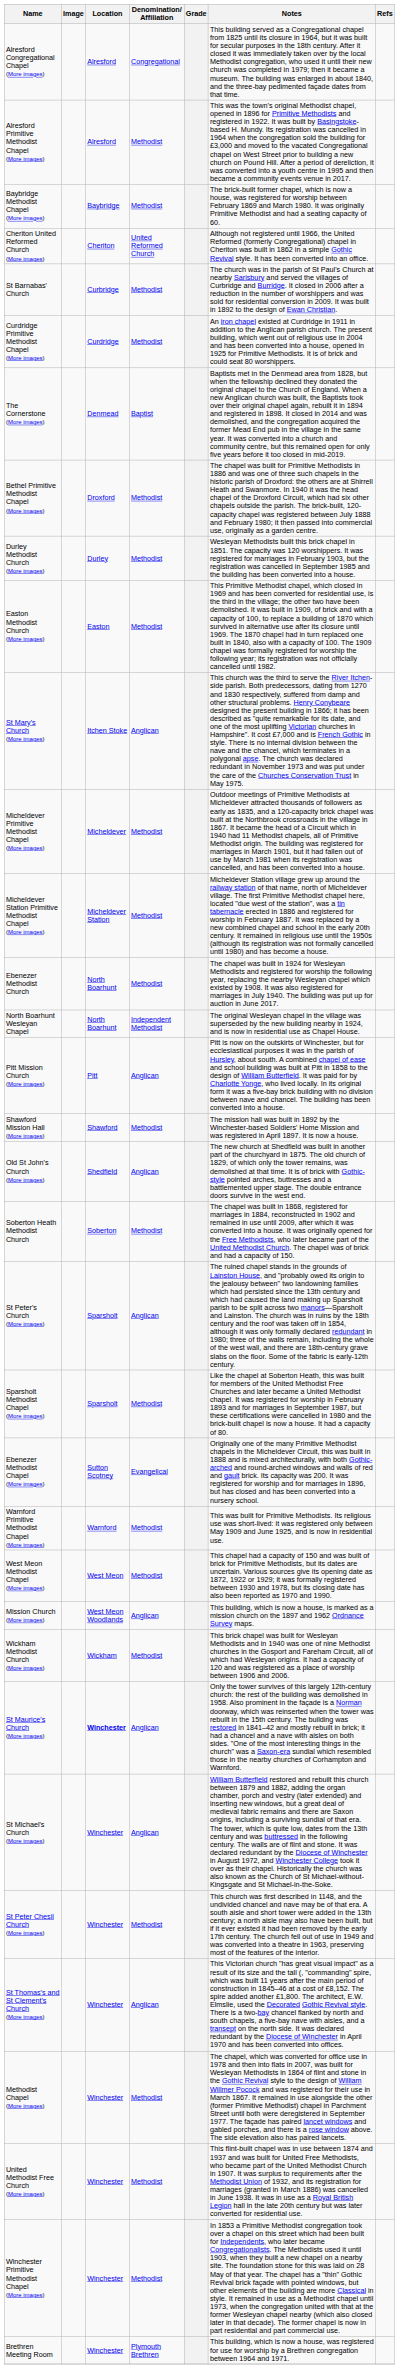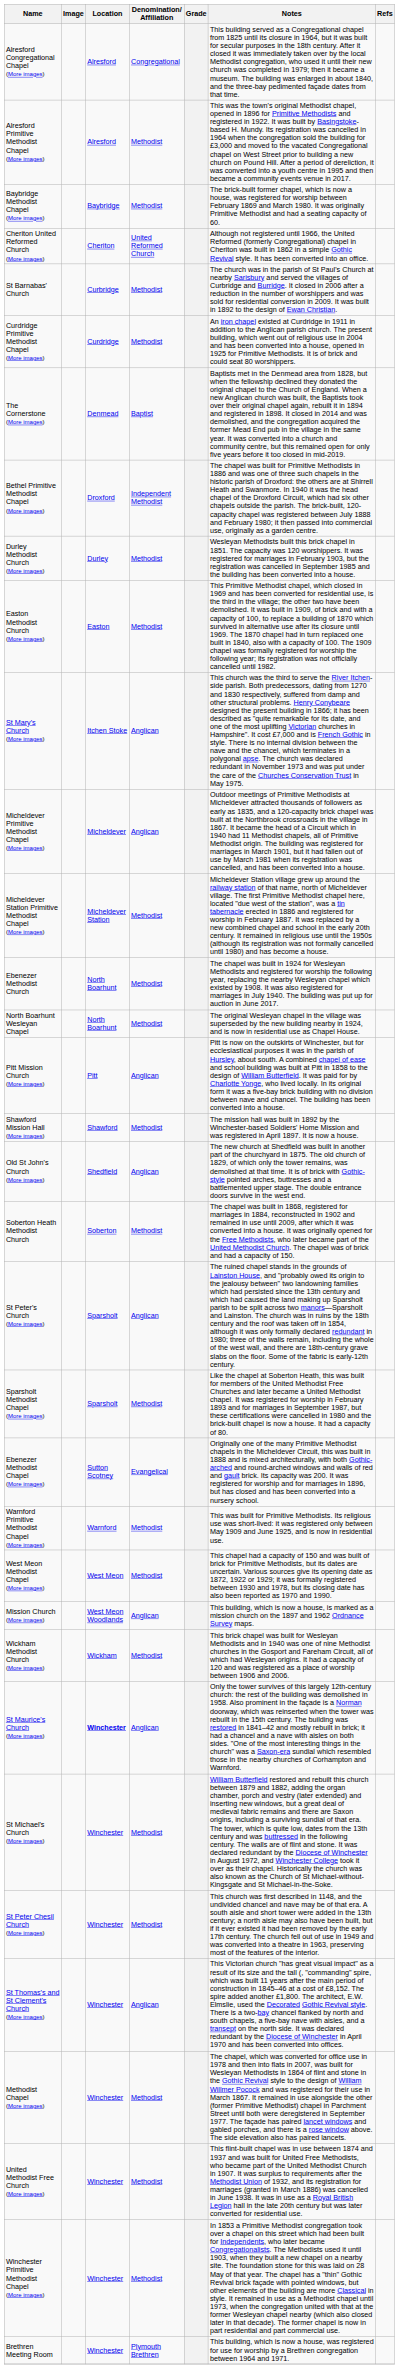(147, 498) Methodist -> (151, 498) Independent Methodist
(147, 831) Methodist -> (145, 831) Anglican
(151, 1023) Independent Methodist -> (147, 1023) Methodist
(145, 1832) Anglican -> (147, 1832) Methodist
